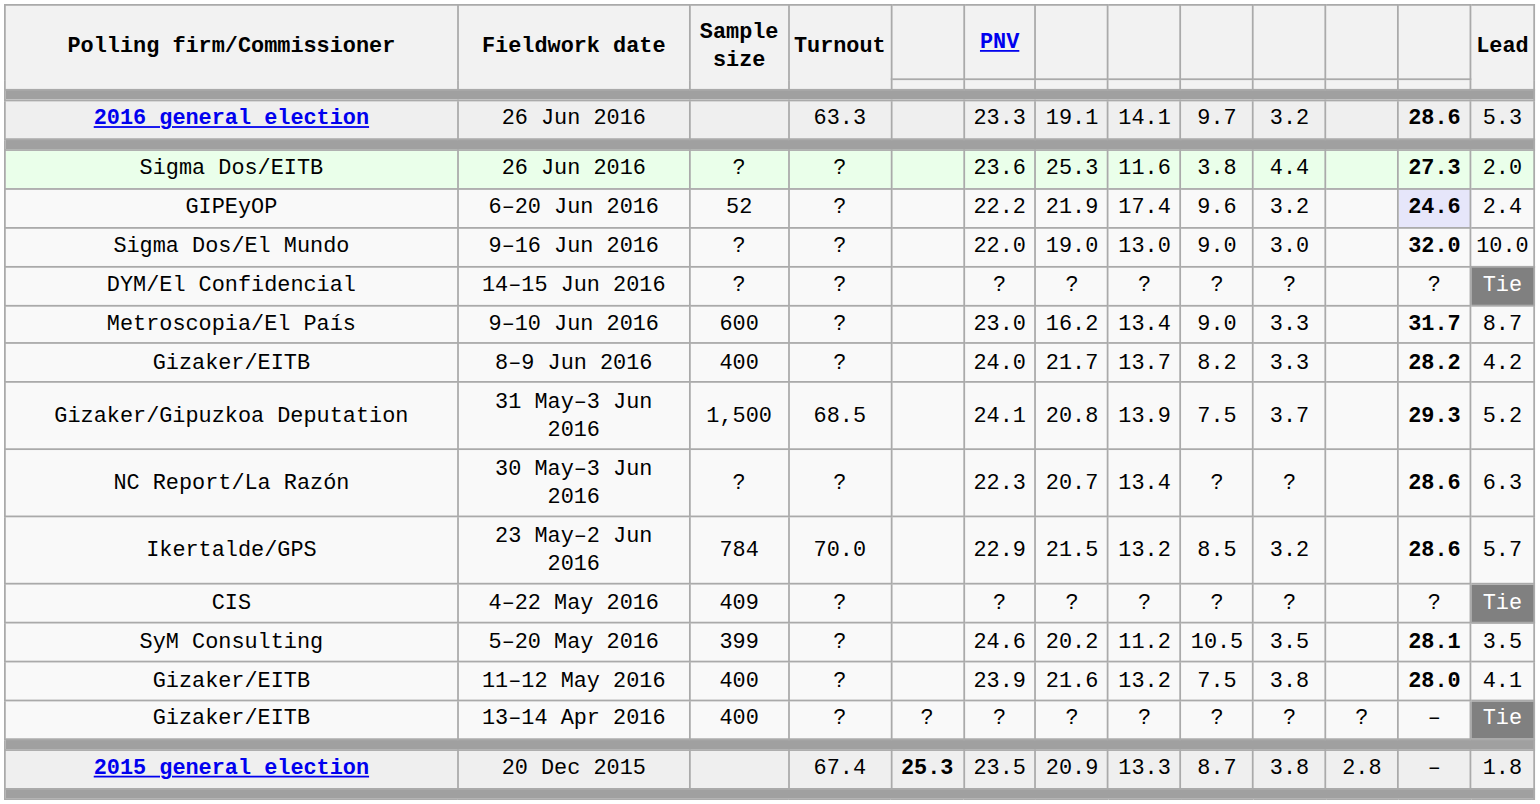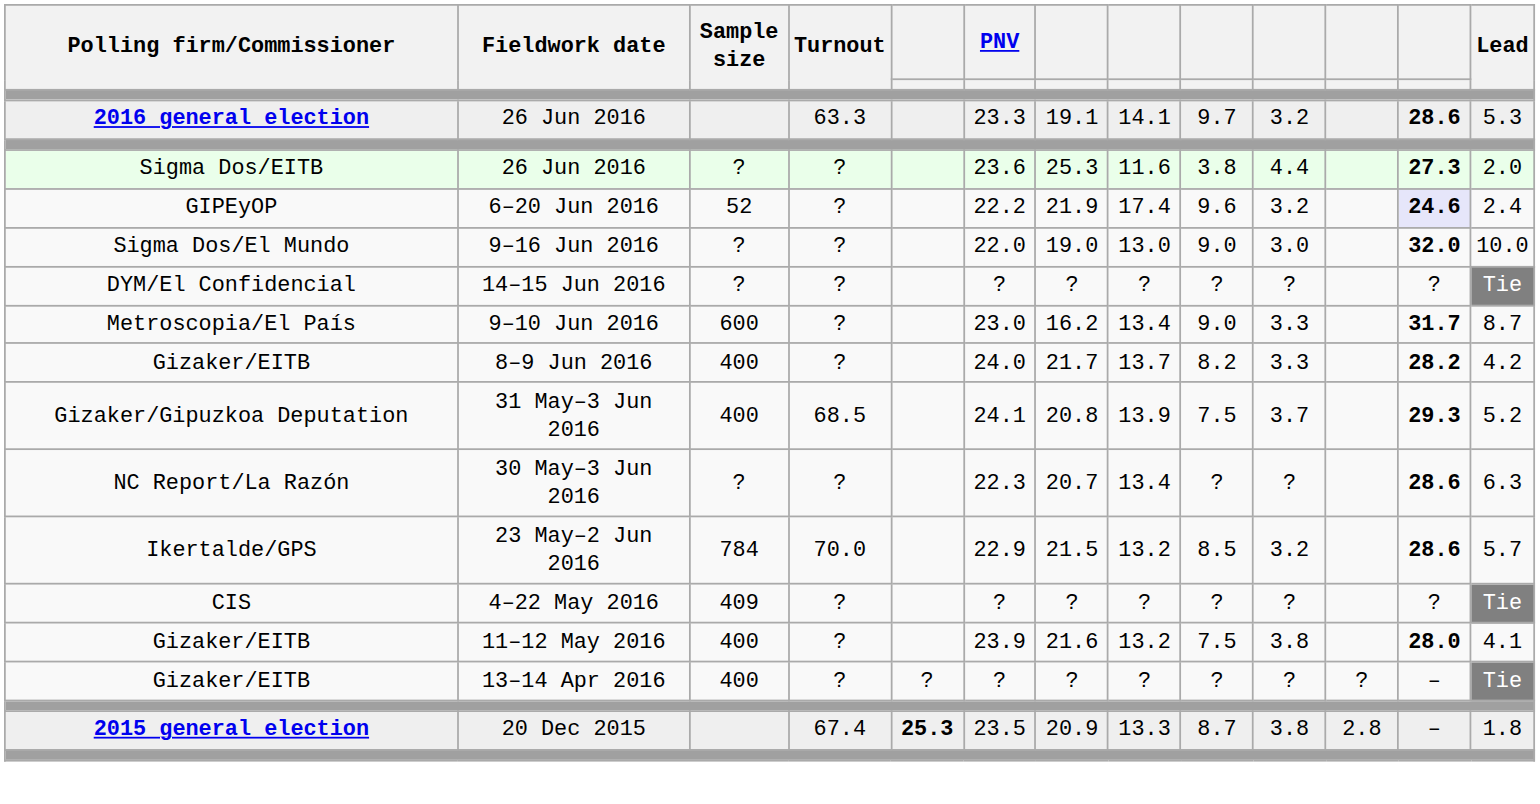(739, 416) 1,500 -> (739, 416) 400
- row: (231, 643)
